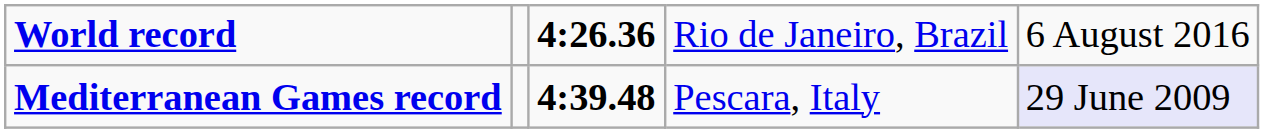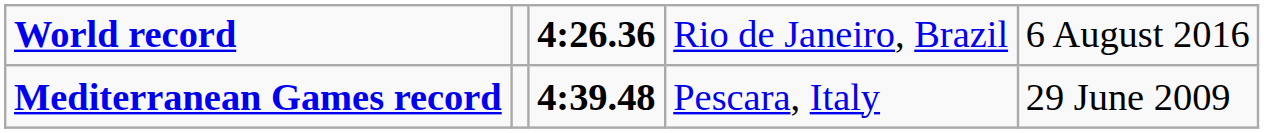(1128, 95) lavender background -> (1128, 95) no background
